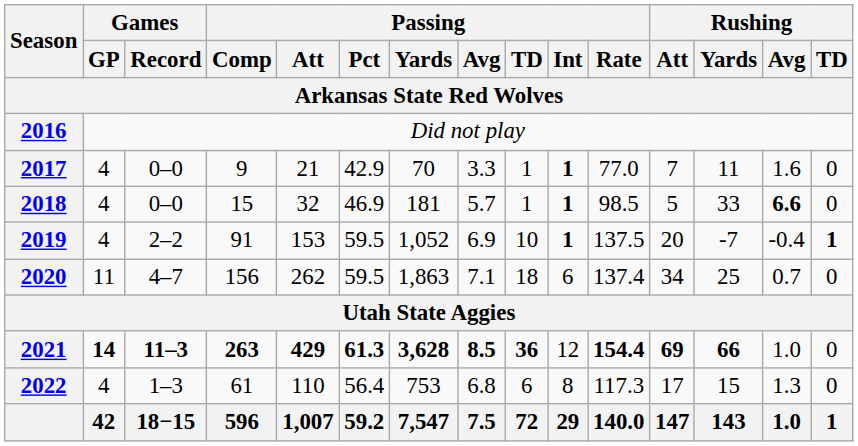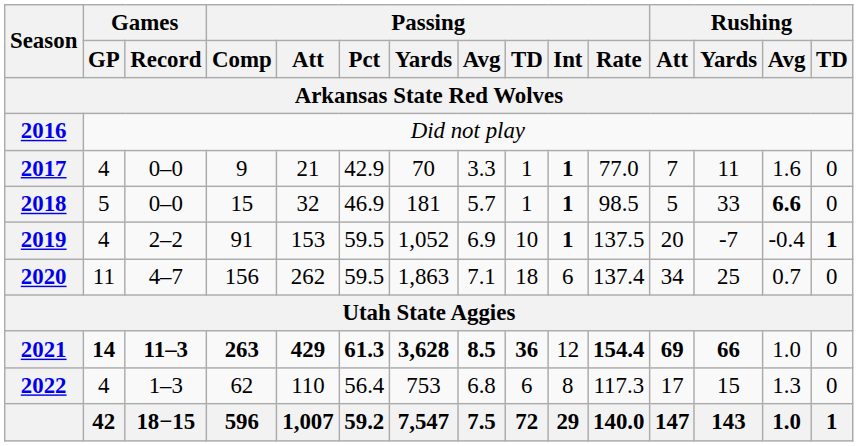(104, 204) 4 -> (104, 204) 5
(242, 385) 61 -> (242, 385) 62
